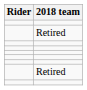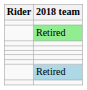(51, 33) no background -> (51, 33) lightgreen background
(51, 72) no background -> (51, 72) lightblue background
